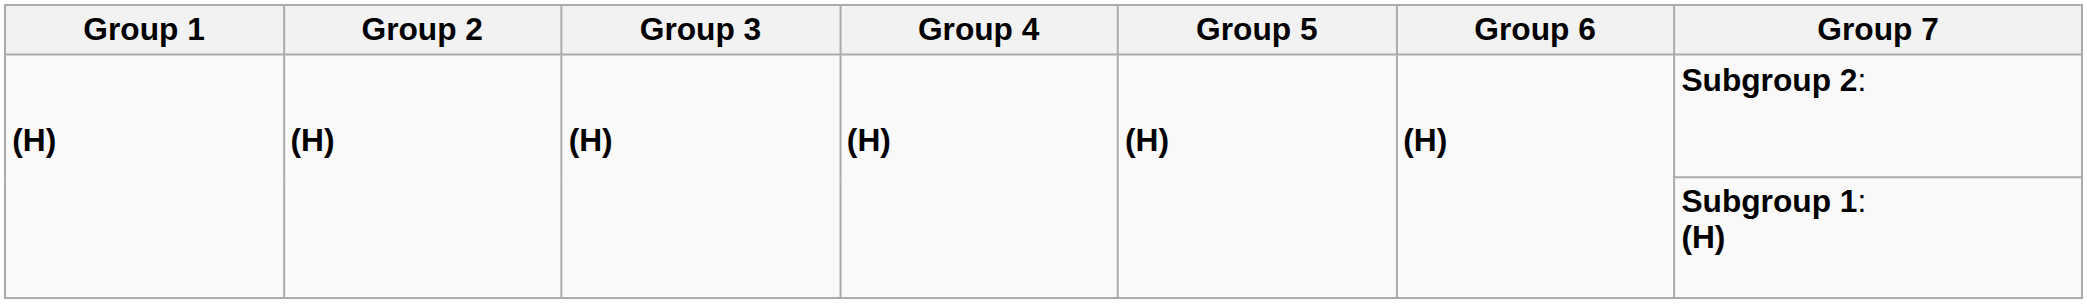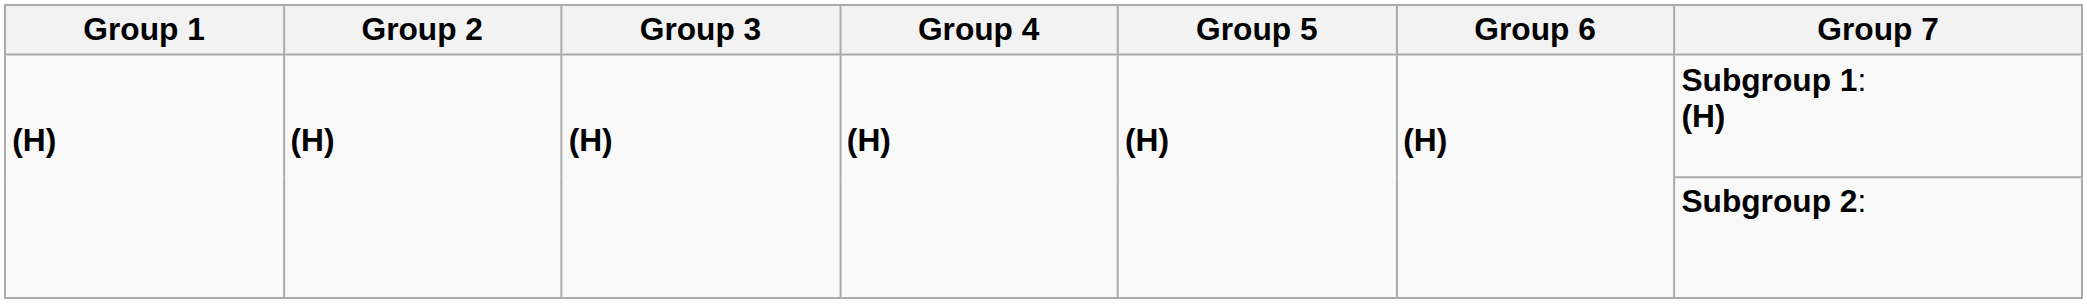(1774, 79) Subgroup 2: -> (1774, 97) Subgroup 1: (H)
(1774, 219) Subgroup 1: (H) -> (1774, 201) Subgroup 2:
